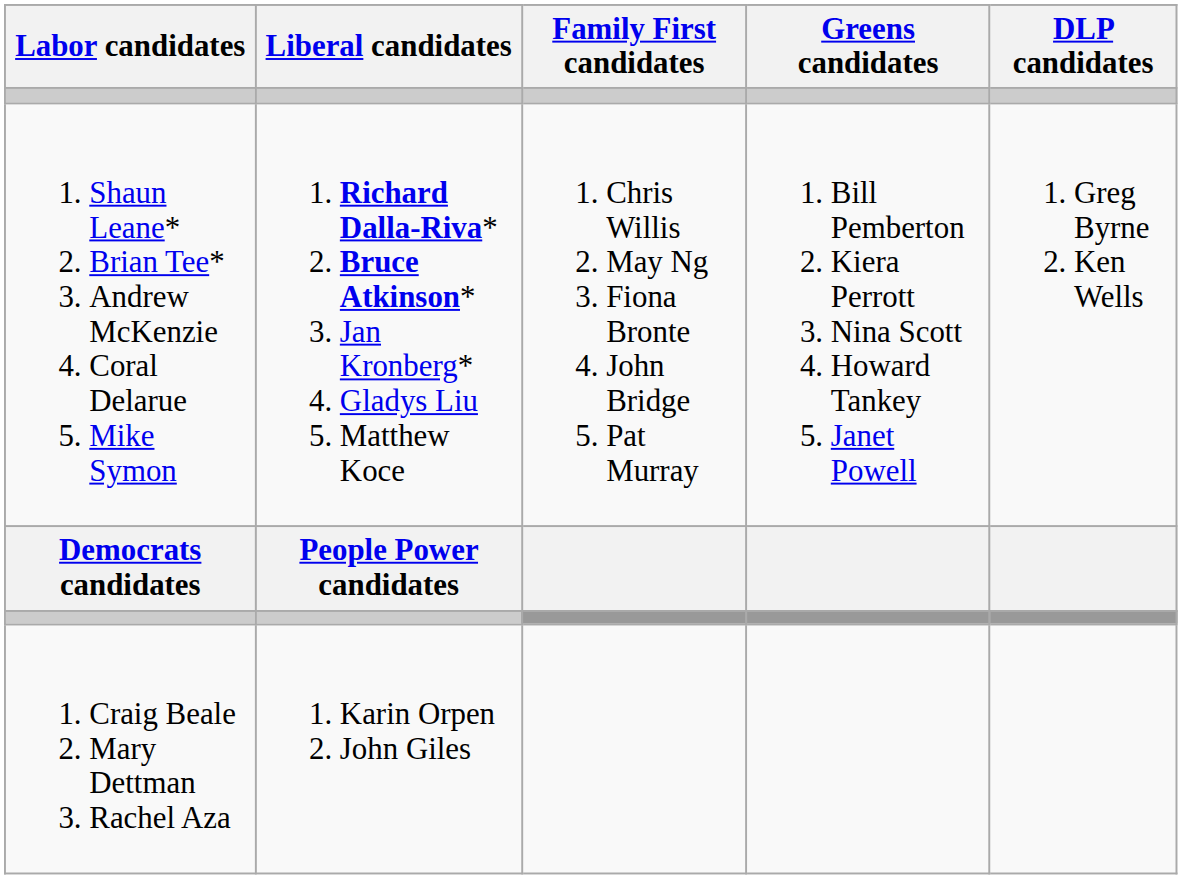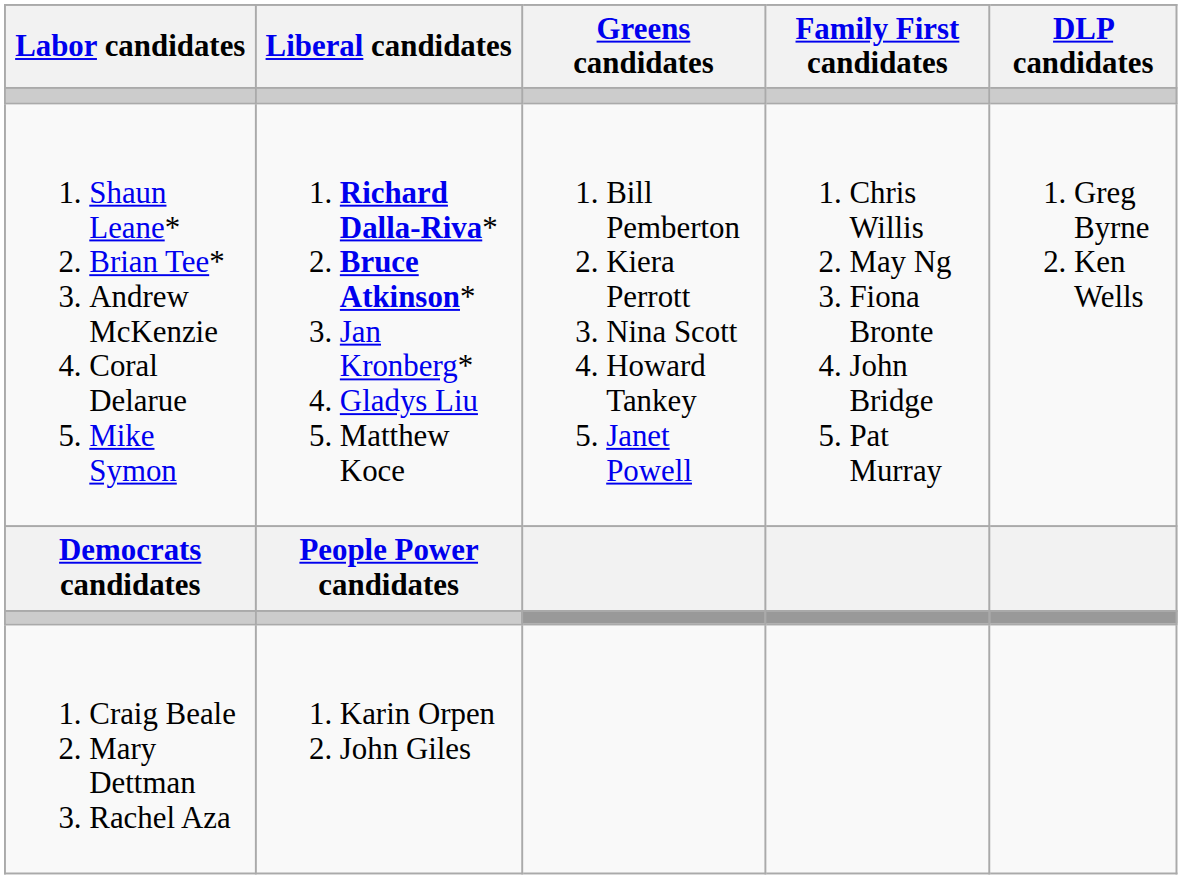columns swapped: (868, 46) <-> (634, 46)
